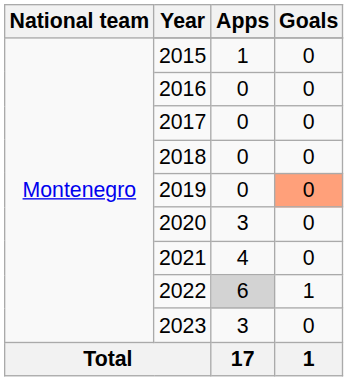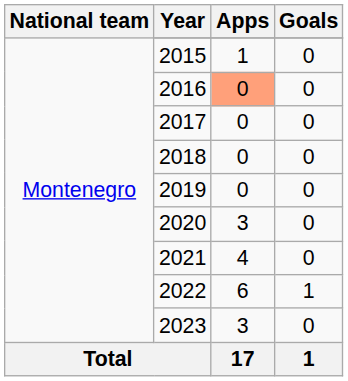(243, 88) no background -> (243, 88) lightsalmon background
(309, 190) lightsalmon background -> (309, 190) no background
(243, 291) lightgrey background -> (243, 291) no background
